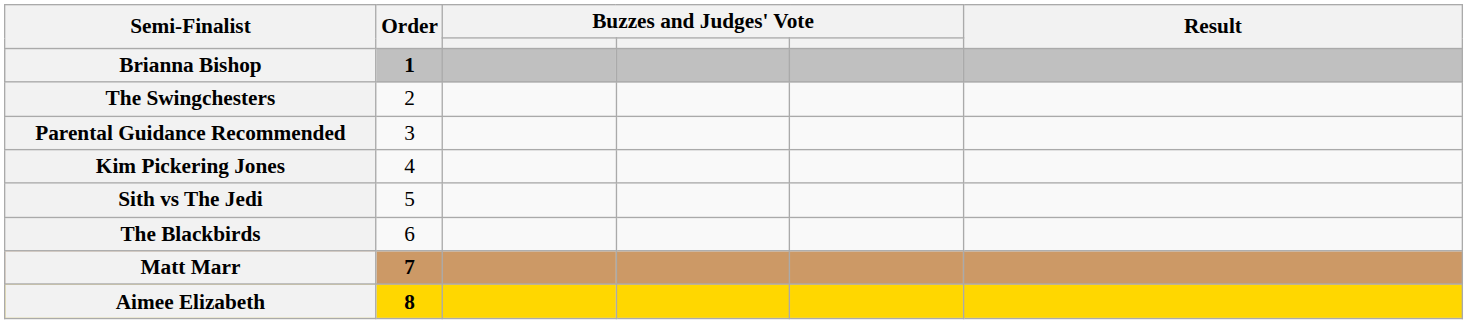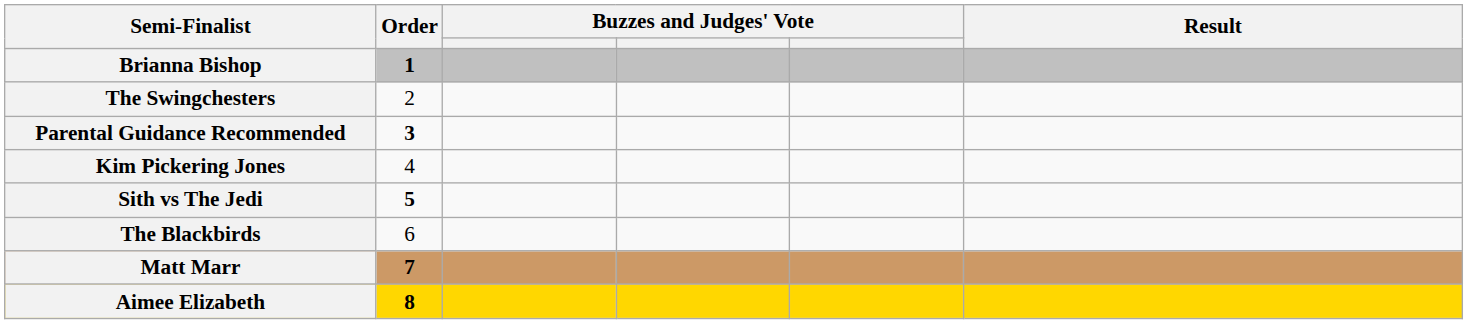(410, 132) normal -> (410, 132) bold
(410, 199) normal -> (410, 199) bold
